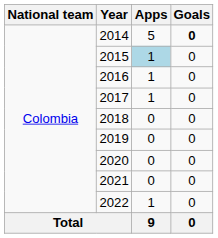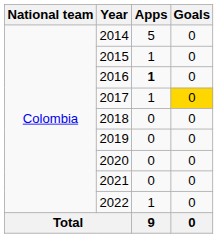(192, 35) bold -> (192, 35) normal
(151, 56) lightblue background -> (151, 56) no background
(151, 77) normal -> (151, 77) bold
(192, 98) no background -> (192, 98) gold background
